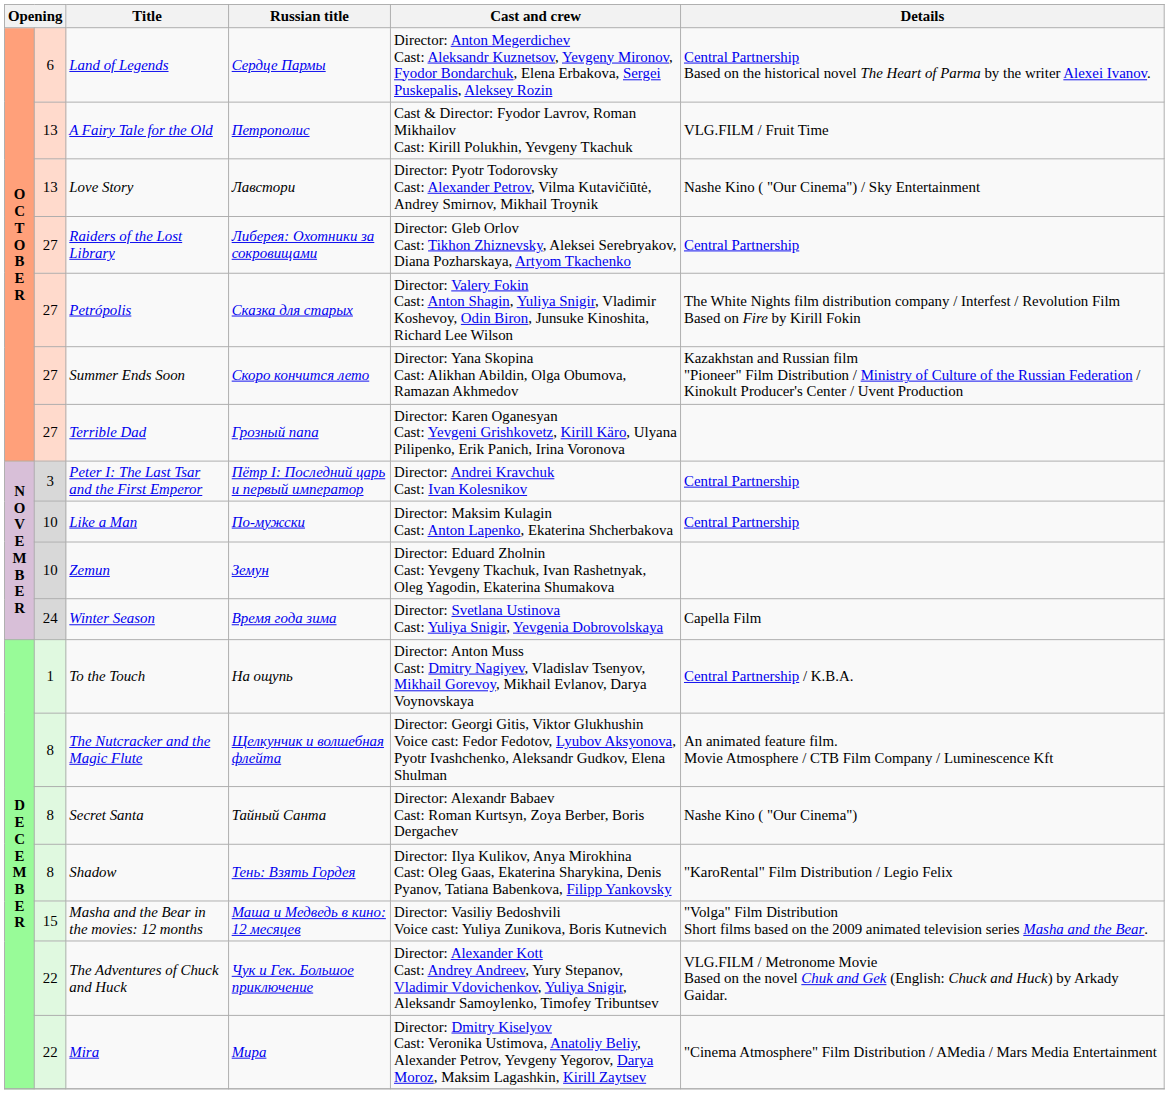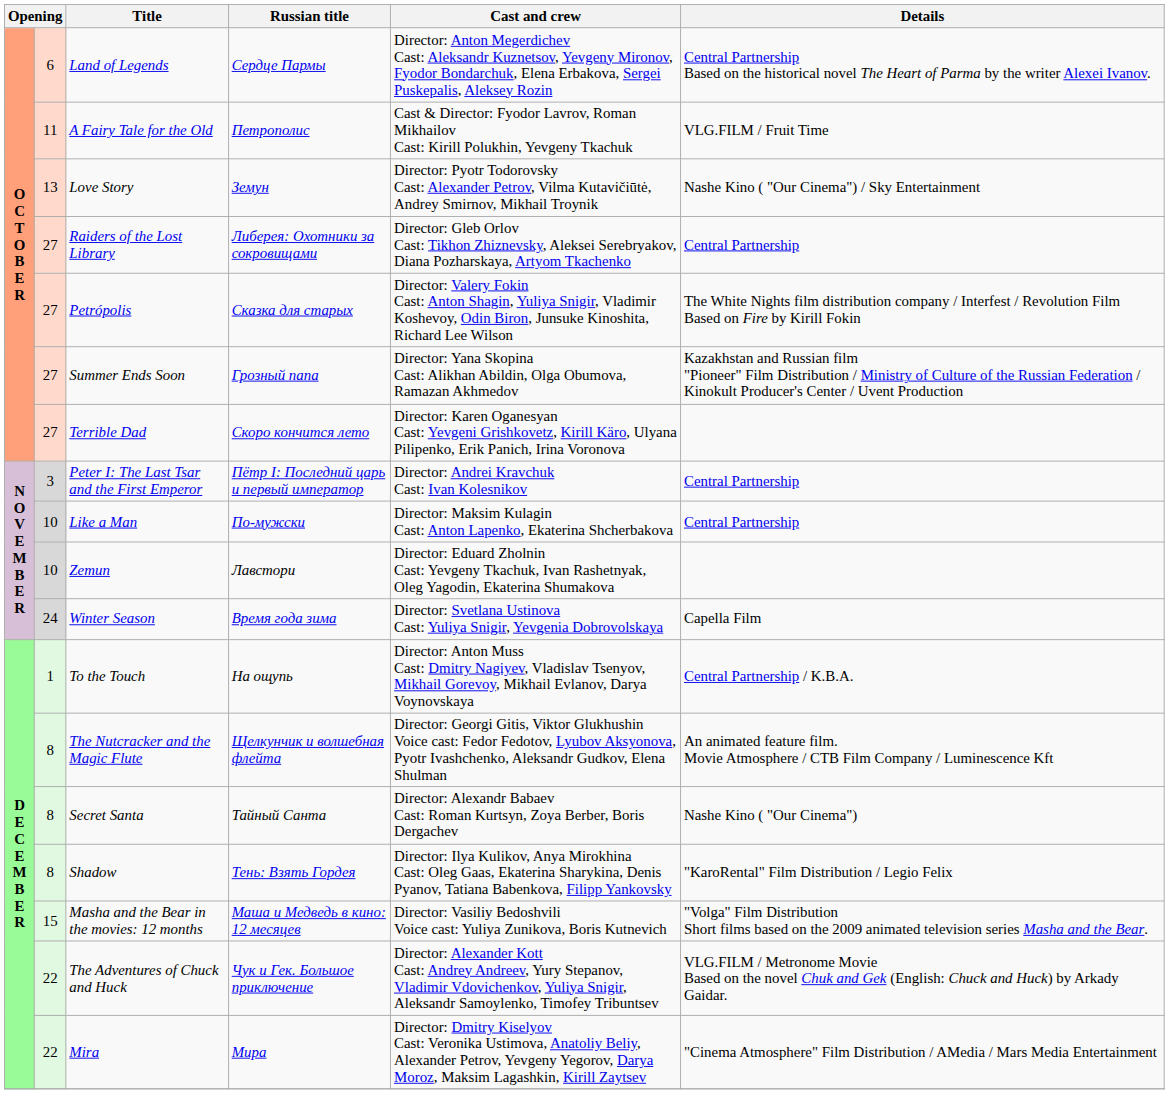(50, 130) 13 -> (50, 130) 11
(263, 187) Лавстори -> (250, 187) Земун
(300, 375) Скоро кончится лето -> (275, 375) Грозный папа
(275, 432) Грозный папа -> (300, 432) Скоро кончится лето
(250, 570) Земун -> (263, 570) Лавстори
